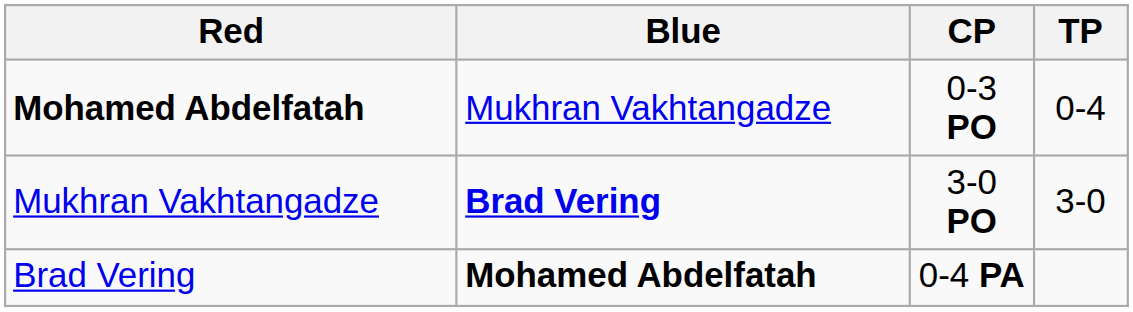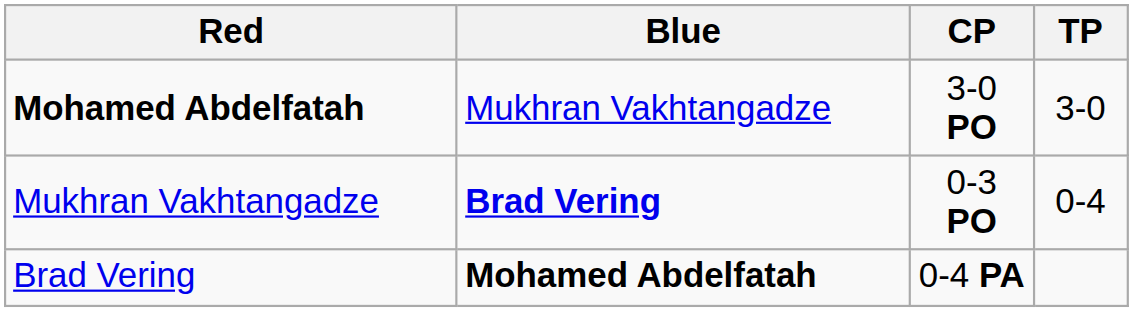(972, 107) 0-3 PO -> (972, 107) 3-0 PO
(1081, 107) 0-4 -> (1081, 107) 3-0
(972, 201) 3-0 PO -> (972, 201) 0-3 PO
(1081, 201) 3-0 -> (1081, 201) 0-4
